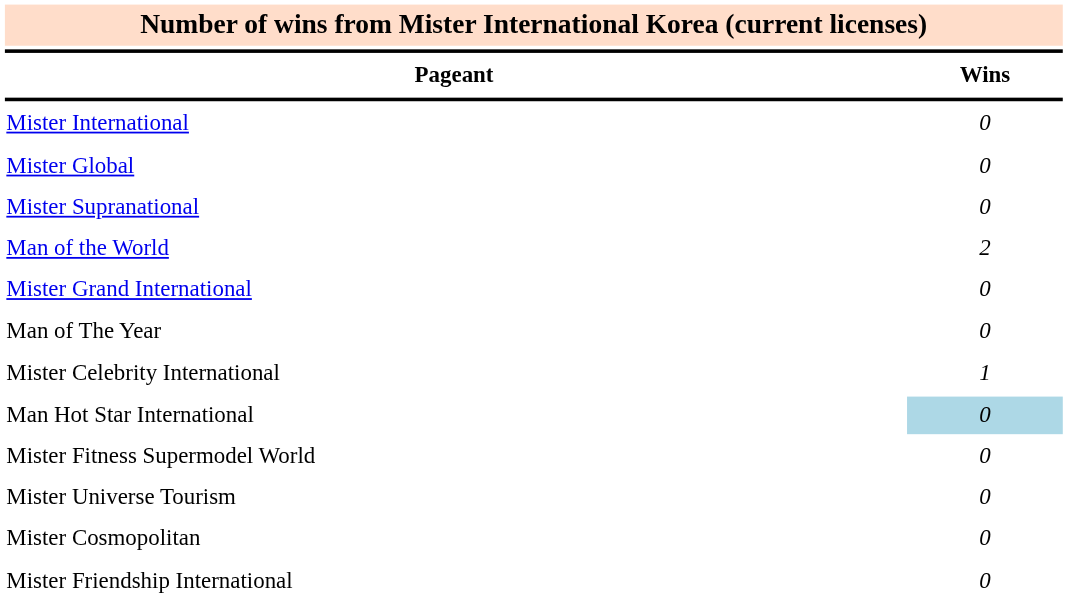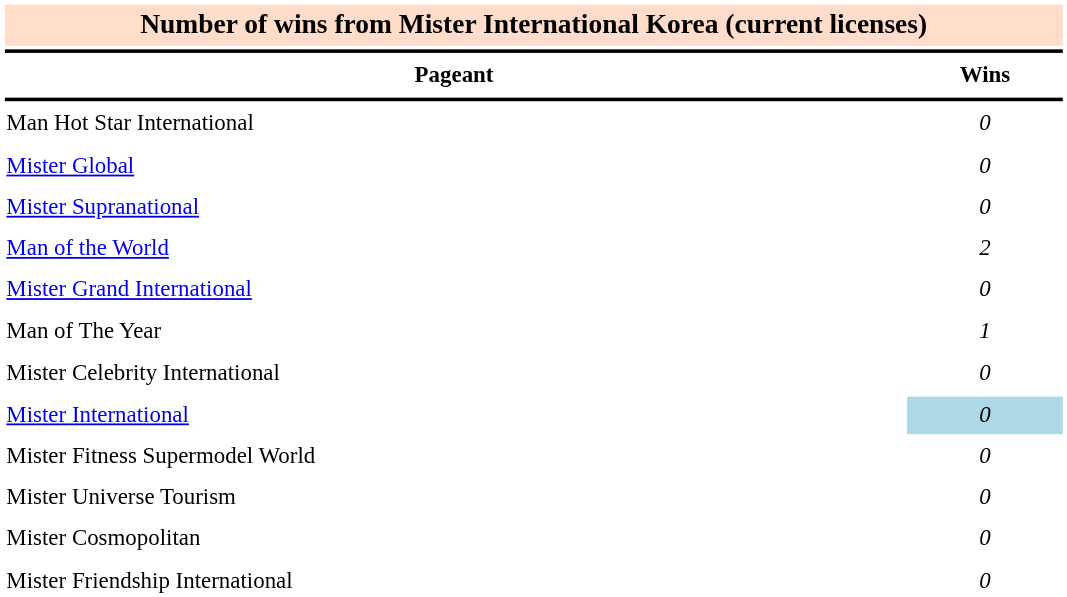(98, 123) Mister International -> (130, 123) Man Hot Star International
(985, 331) 0 -> (985, 331) 1
(985, 373) 1 -> (985, 373) 0
(130, 414) Man Hot Star International -> (98, 414) Mister International
